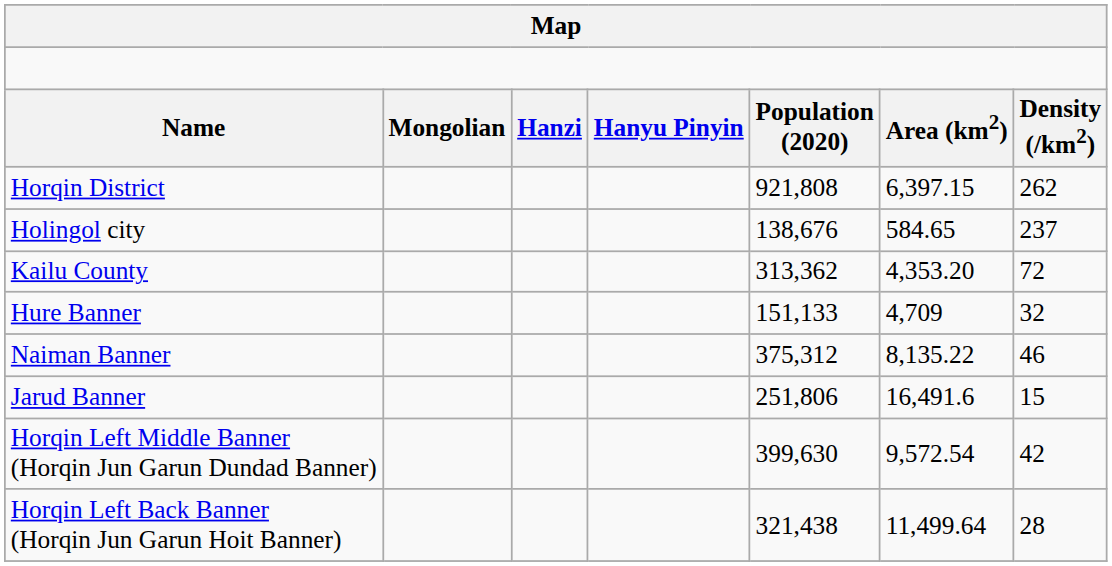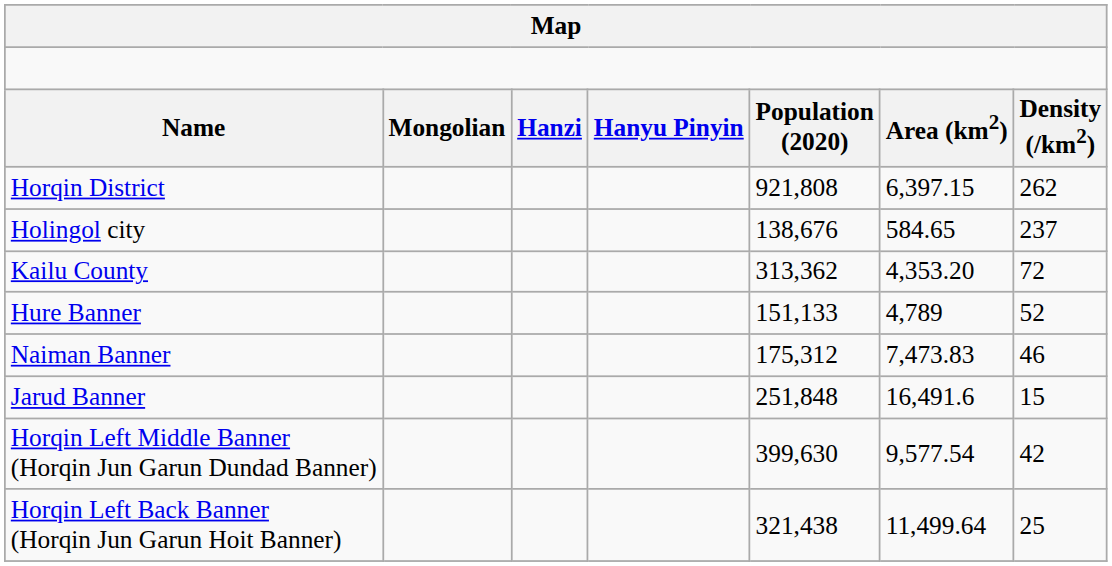(914, 313) 4,709 -> (914, 313) 4,789
(1032, 313) 32 -> (1032, 313) 52
(797, 354) 375,312 -> (797, 354) 175,312
(930, 354) 8,135.22 -> (930, 354) 7,473.83
(797, 396) 251,806 -> (797, 396) 251,848
(930, 453) 9,572.54 -> (930, 453) 9,577.54
(1032, 525) 28 -> (1032, 525) 25
